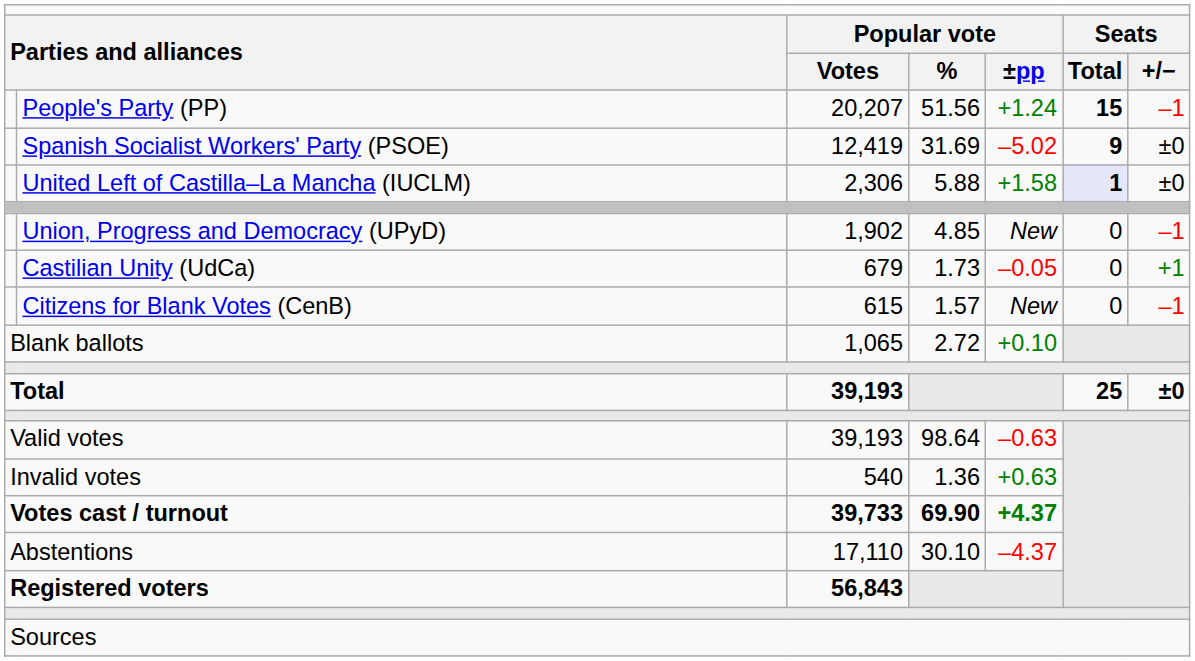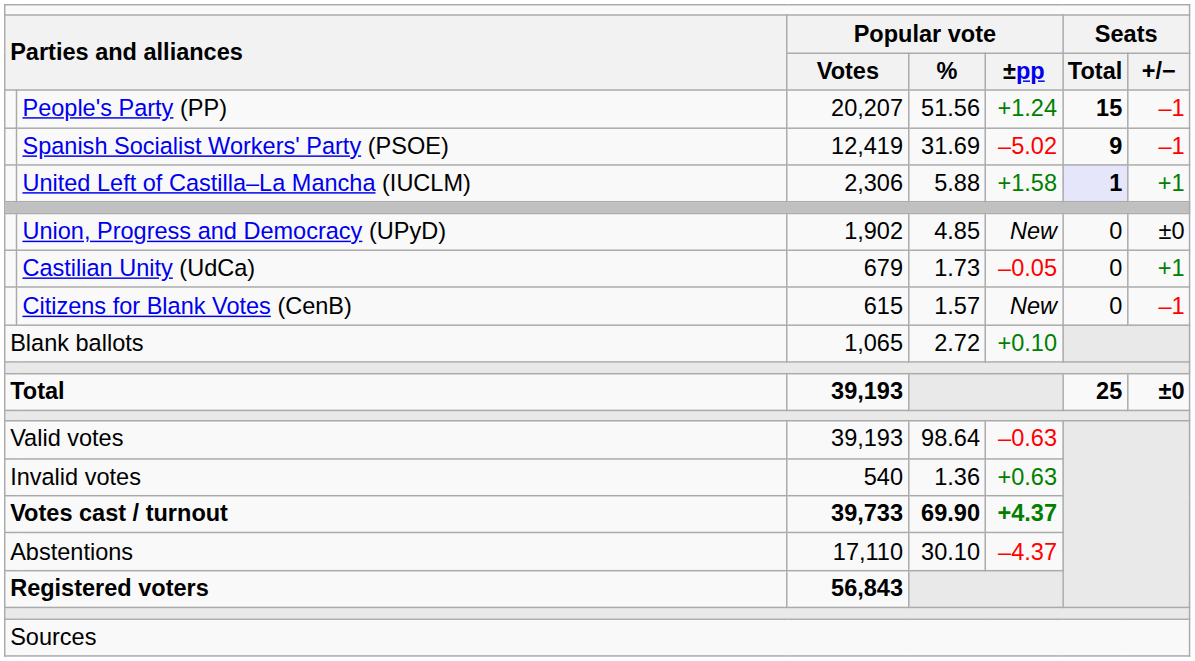(1172, 145) ±0 -> (1171, 145) –1
(1172, 183) ±0 -> (1171, 183) +1
(1171, 231) –1 -> (1172, 231) ±0
